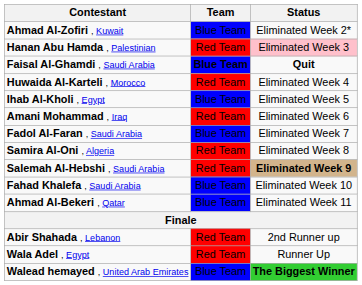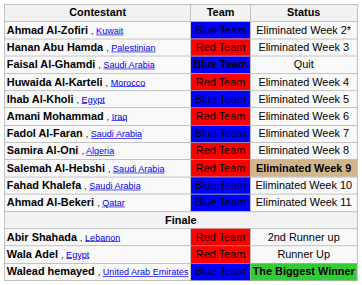(304, 47) pink background -> (304, 47) no background
(304, 64) bold -> (304, 64) normal
